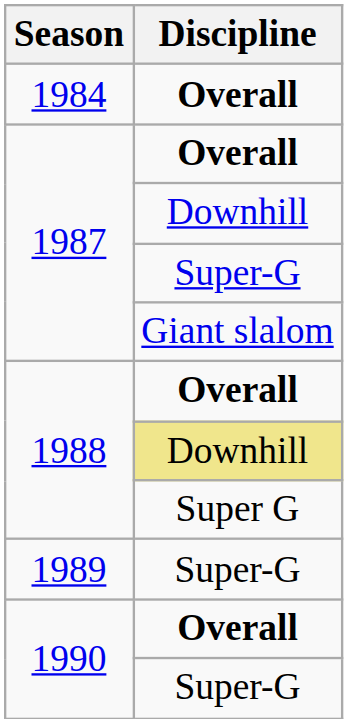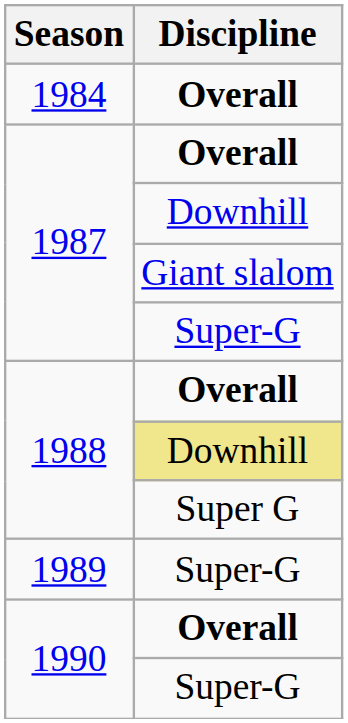(238, 271) Super-G -> (238, 271) Giant slalom
(238, 331) Giant slalom -> (238, 331) Super-G
